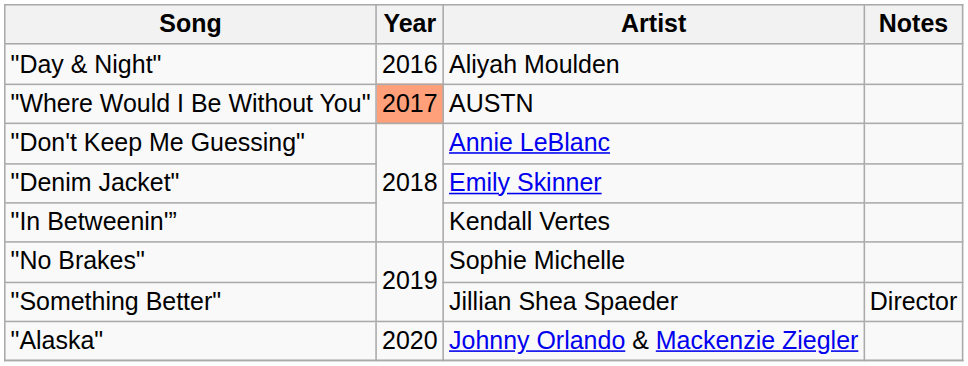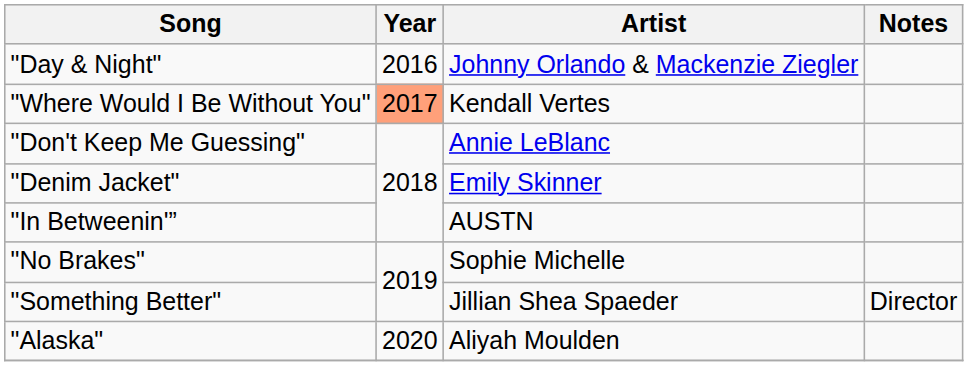(534, 63) Aliyah Moulden -> (654, 63) Johnny Orlando & Mackenzie Ziegler
(491, 103) AUSTN -> (530, 103) Kendall Vertes
(530, 222) Kendall Vertes -> (491, 222) AUSTN
(654, 340) Johnny Orlando & Mackenzie Ziegler -> (534, 340) Aliyah Moulden
